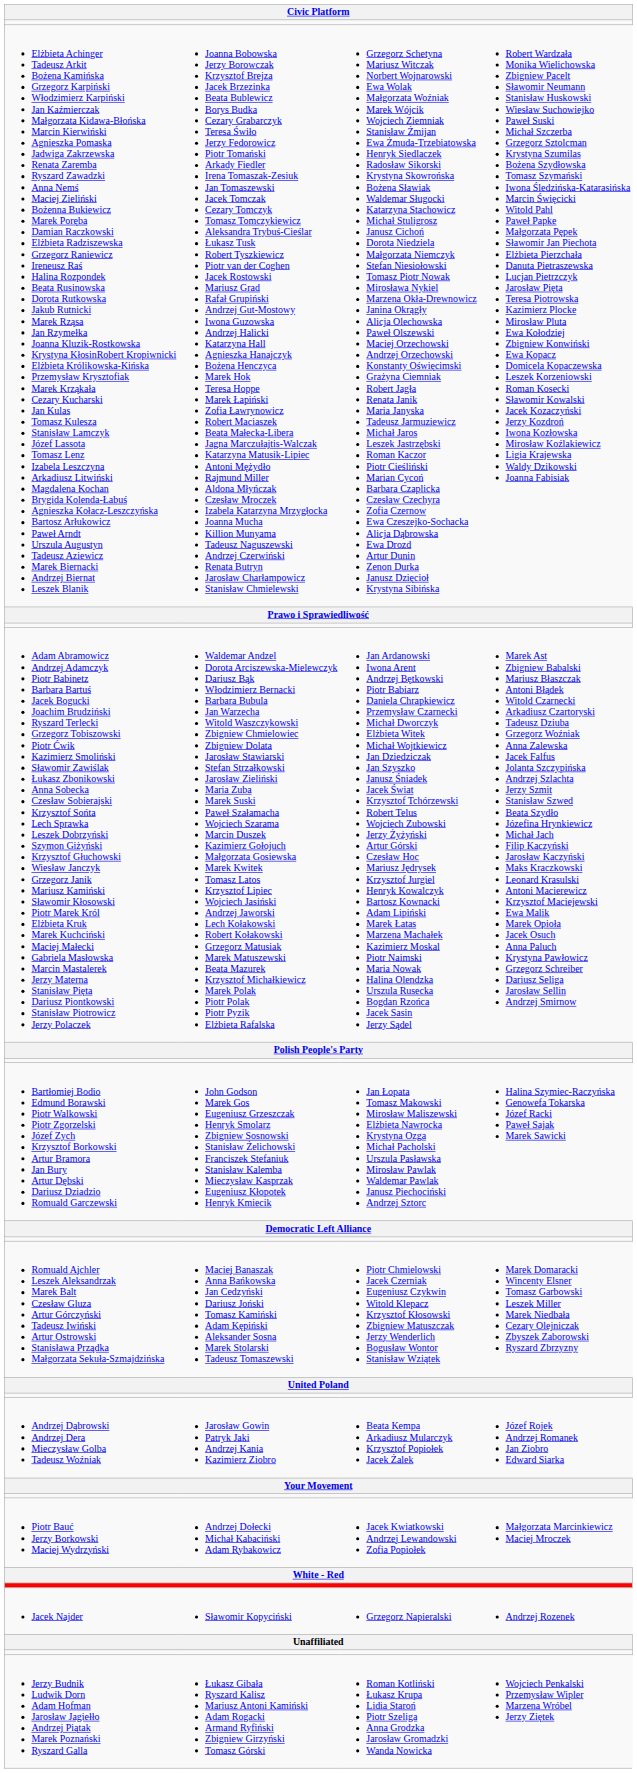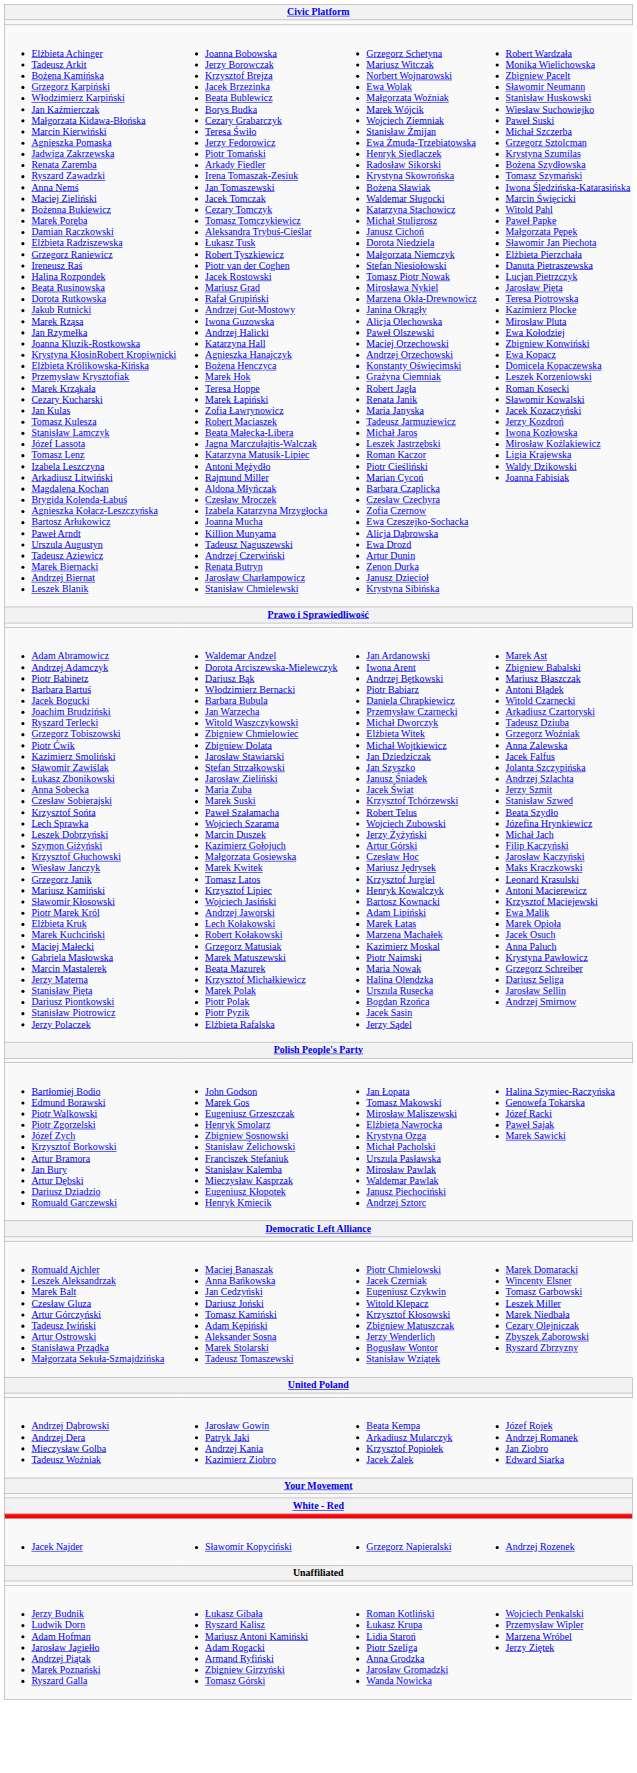- row: (91, 1538)
